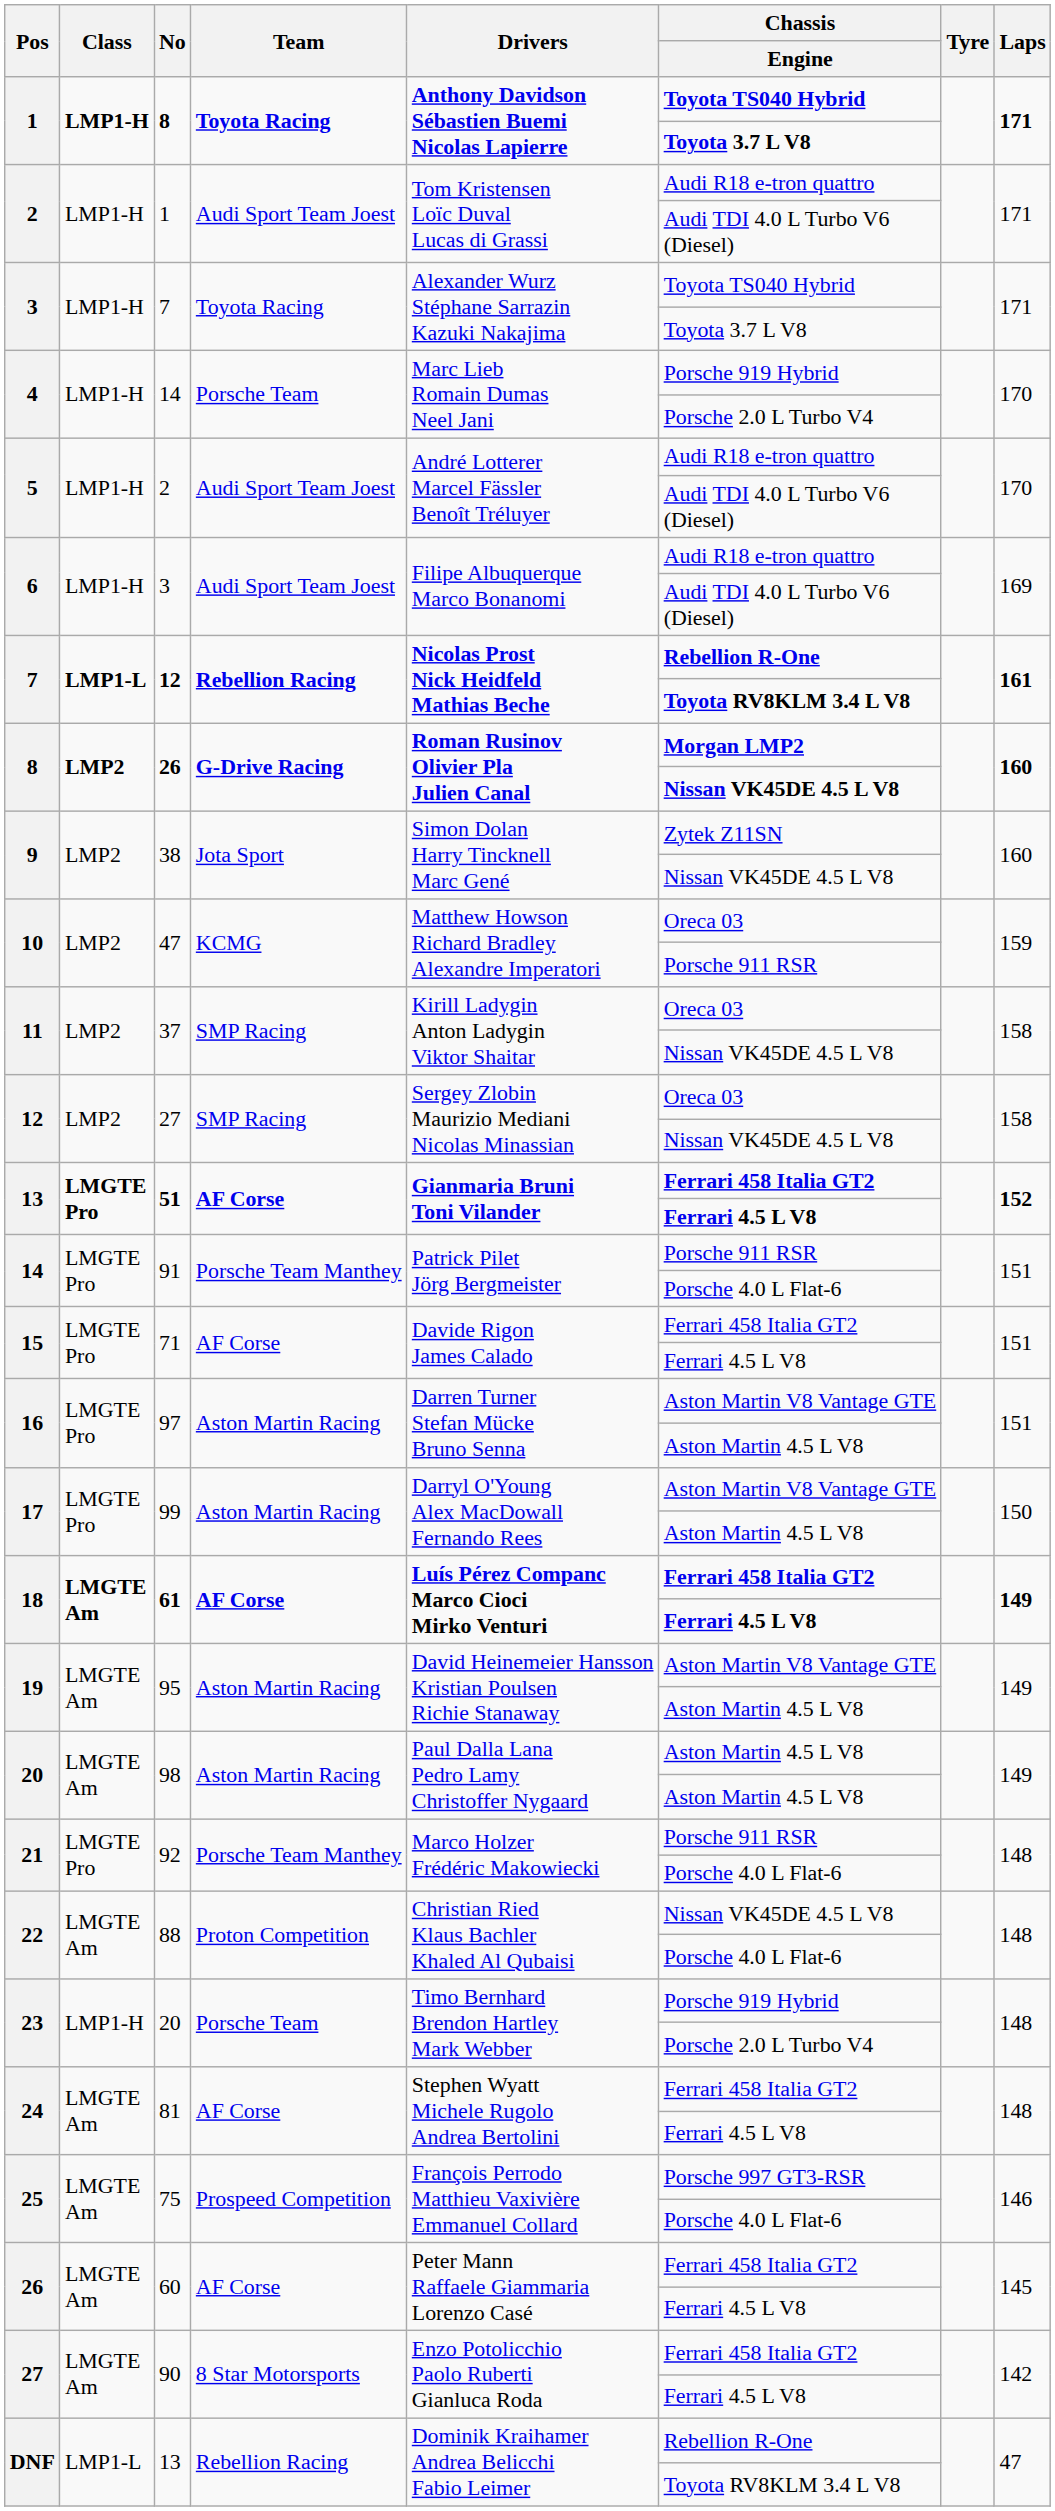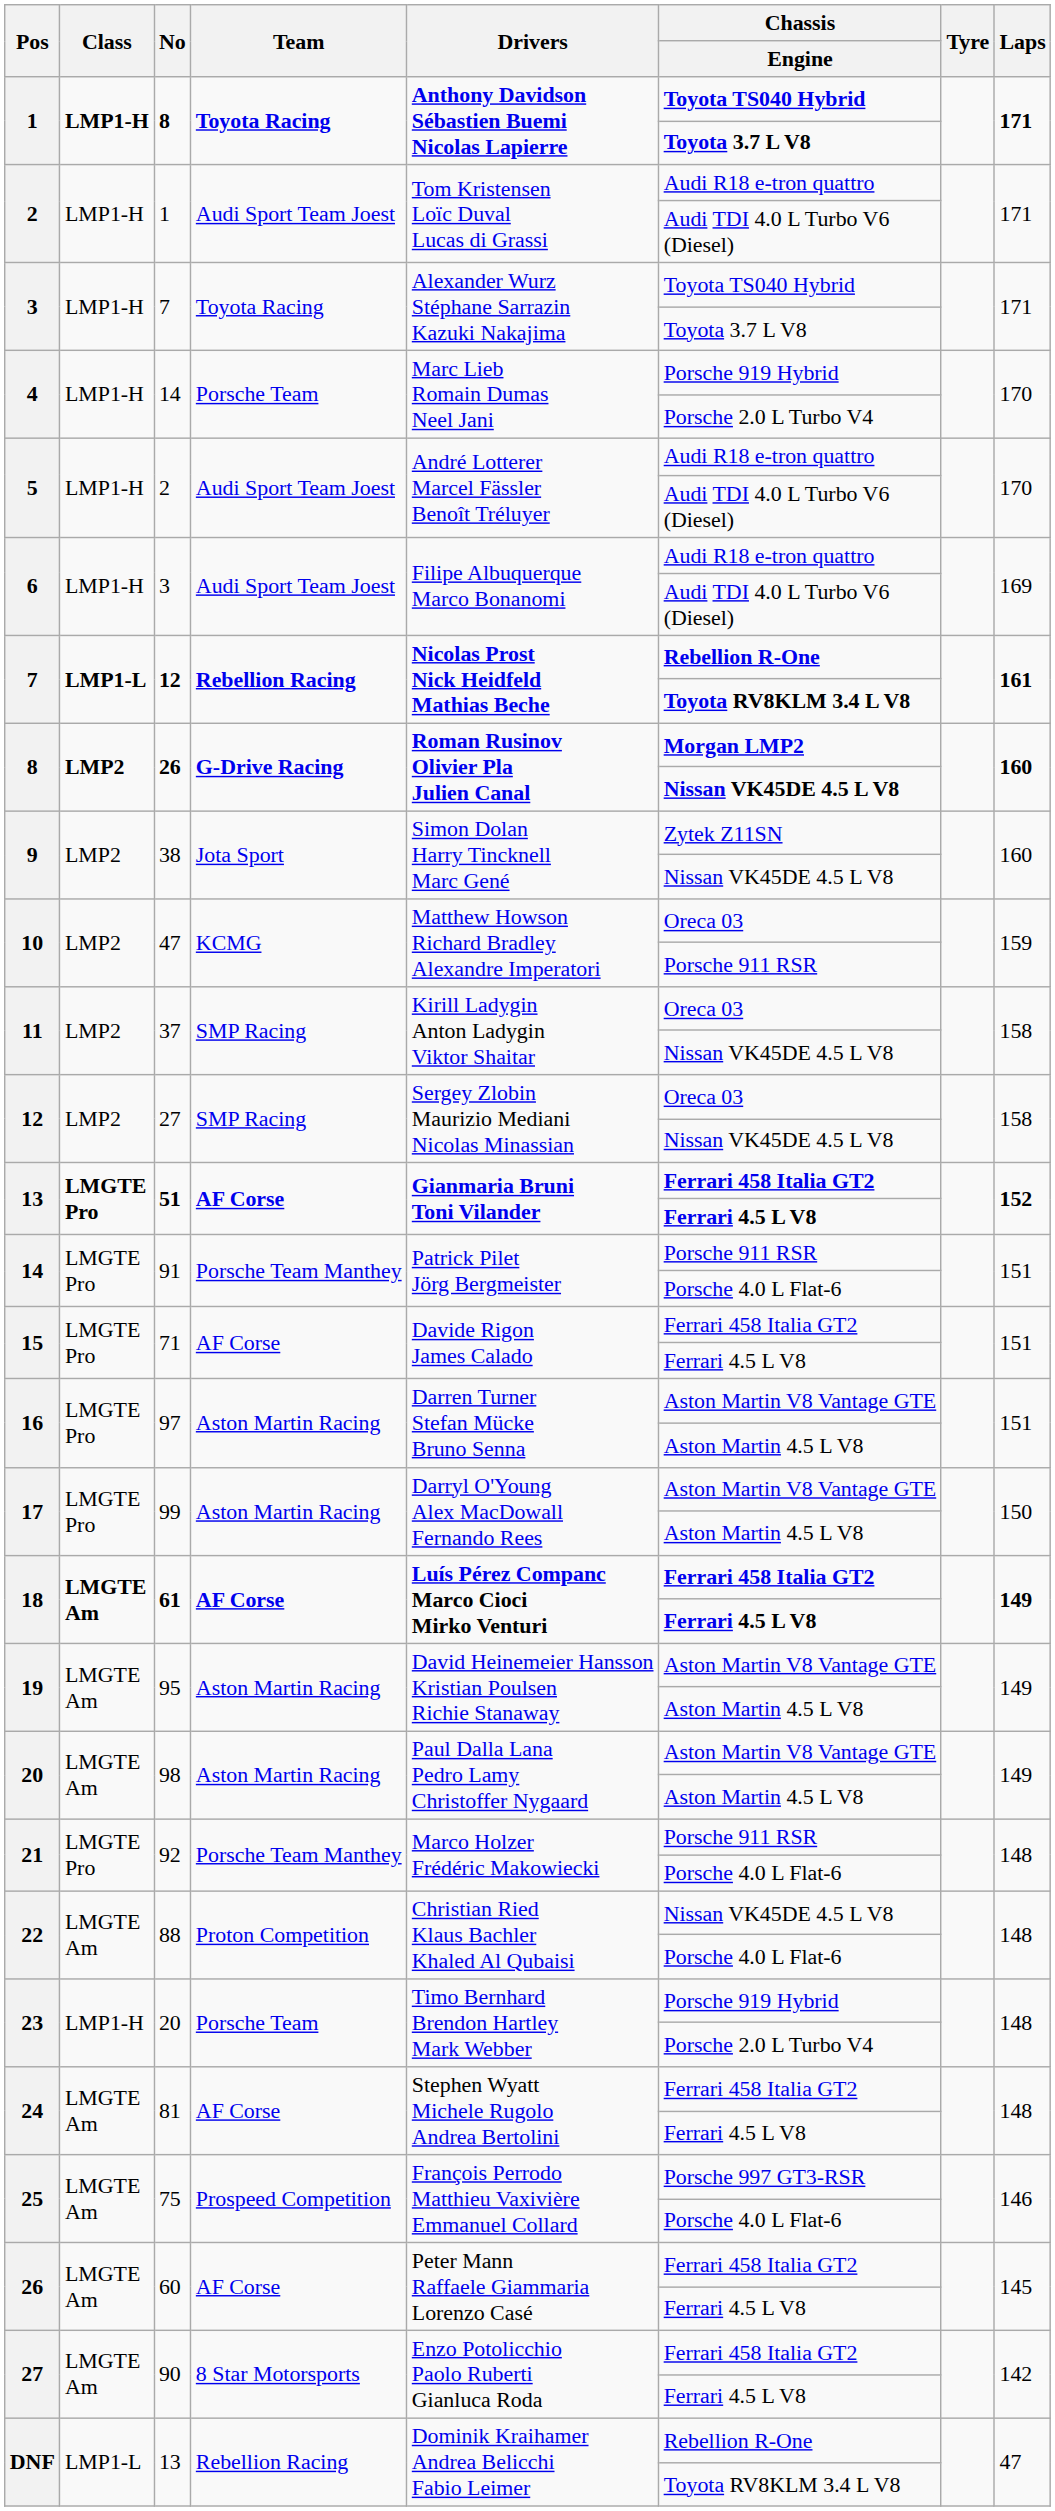(764, 1752) Aston Martin 4.5 L V8 -> (800, 1752) Aston Martin V8 Vantage GTE
